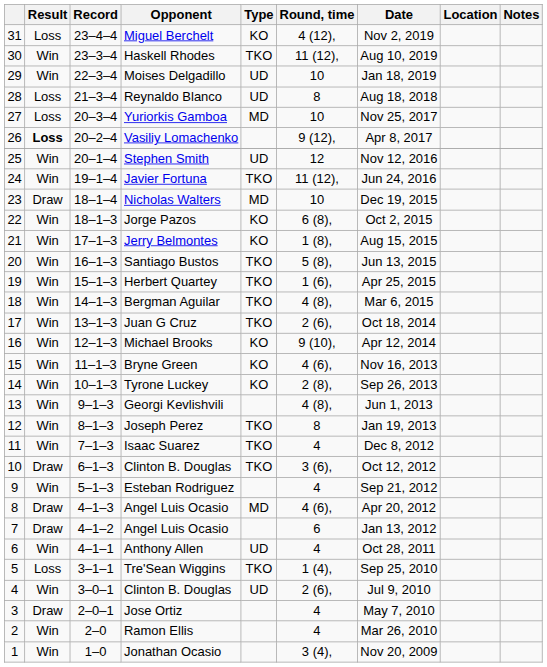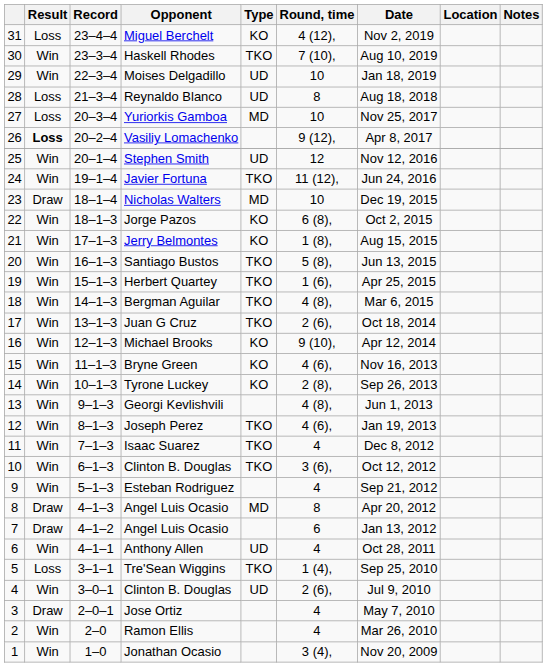(317, 55) 11 (12), -> (317, 55) 7 (10),
(317, 425) 8 -> (317, 425) 4 (6),
(48, 466) Draw -> (48, 466) Win
(317, 508) 4 (6), -> (317, 508) 8
